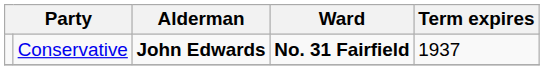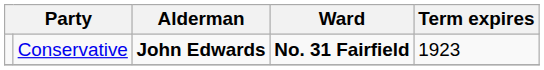(439, 49) 1937 -> (439, 49) 1923
